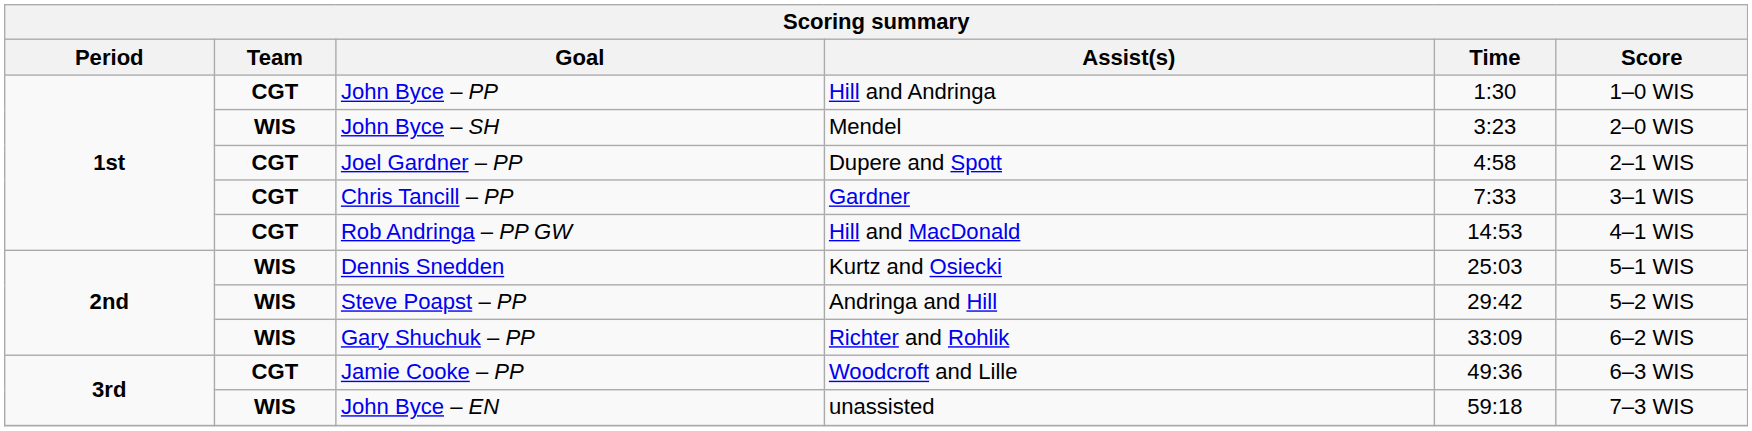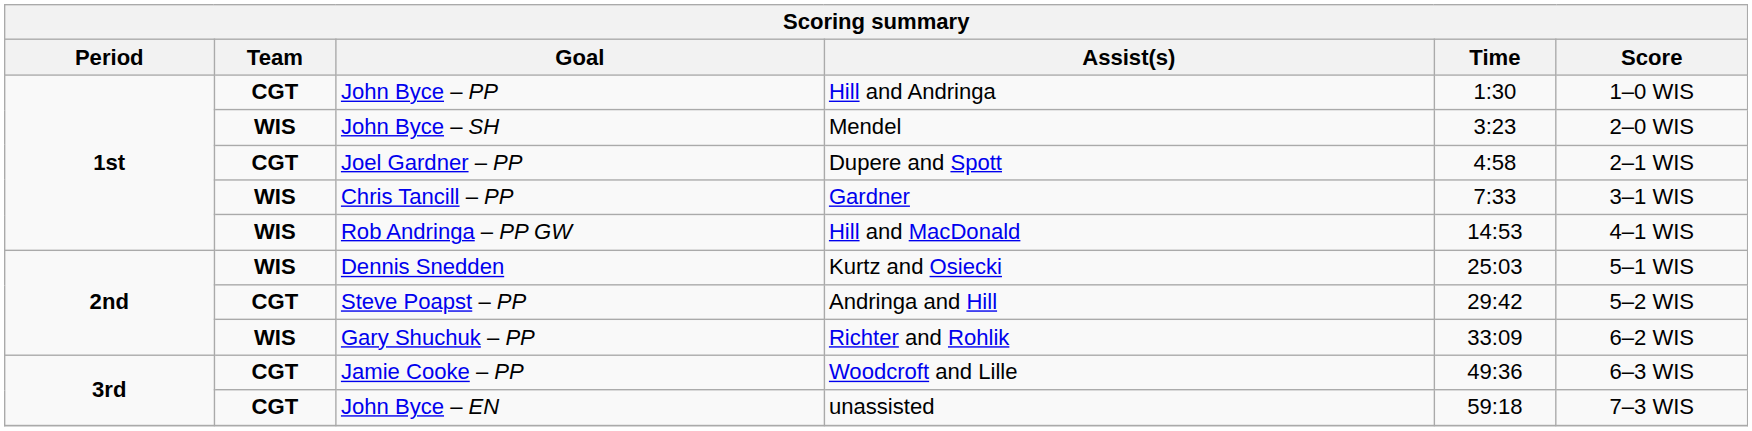(275, 197) CGT -> (275, 197) WIS
(275, 232) CGT -> (275, 232) WIS
(275, 302) WIS -> (275, 302) CGT
(275, 407) WIS -> (275, 407) CGT
